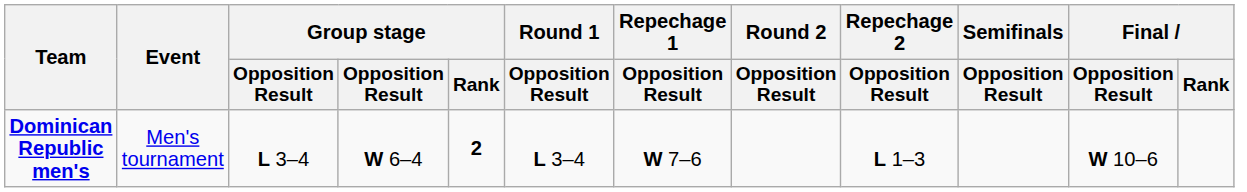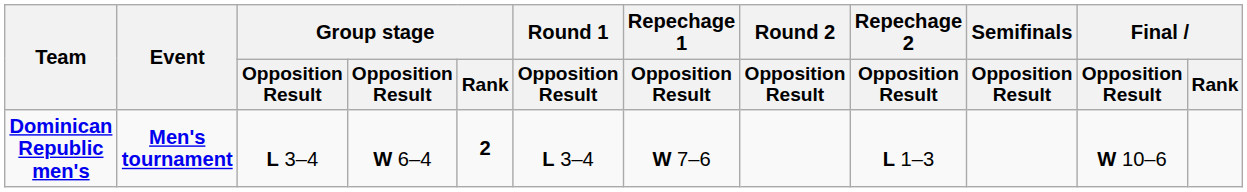(173, 149) normal -> (177, 149) bold
